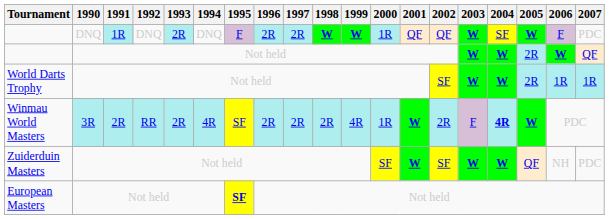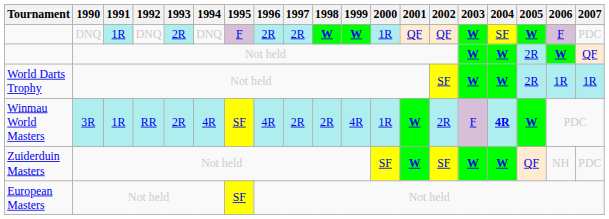(118, 122) 2R -> (118, 122) 1R
(268, 122) 2R -> (268, 122) 4R
(239, 197) bold -> (239, 197) normal
